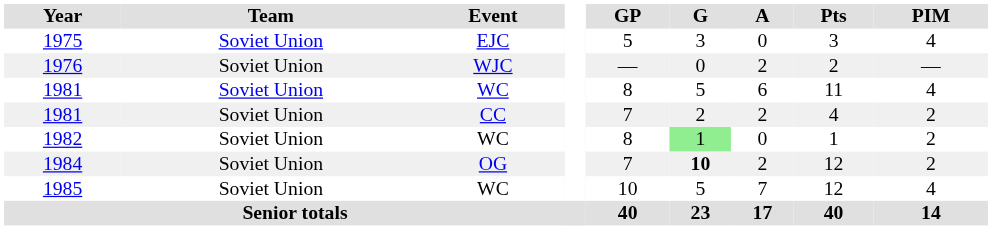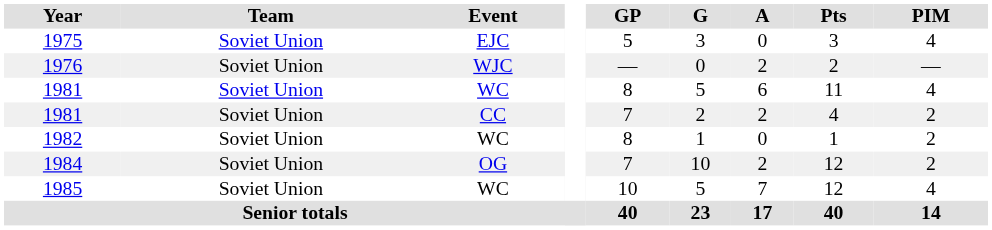(700, 139) lightgreen background -> (700, 139) no background
(700, 163) bold -> (700, 163) normal
